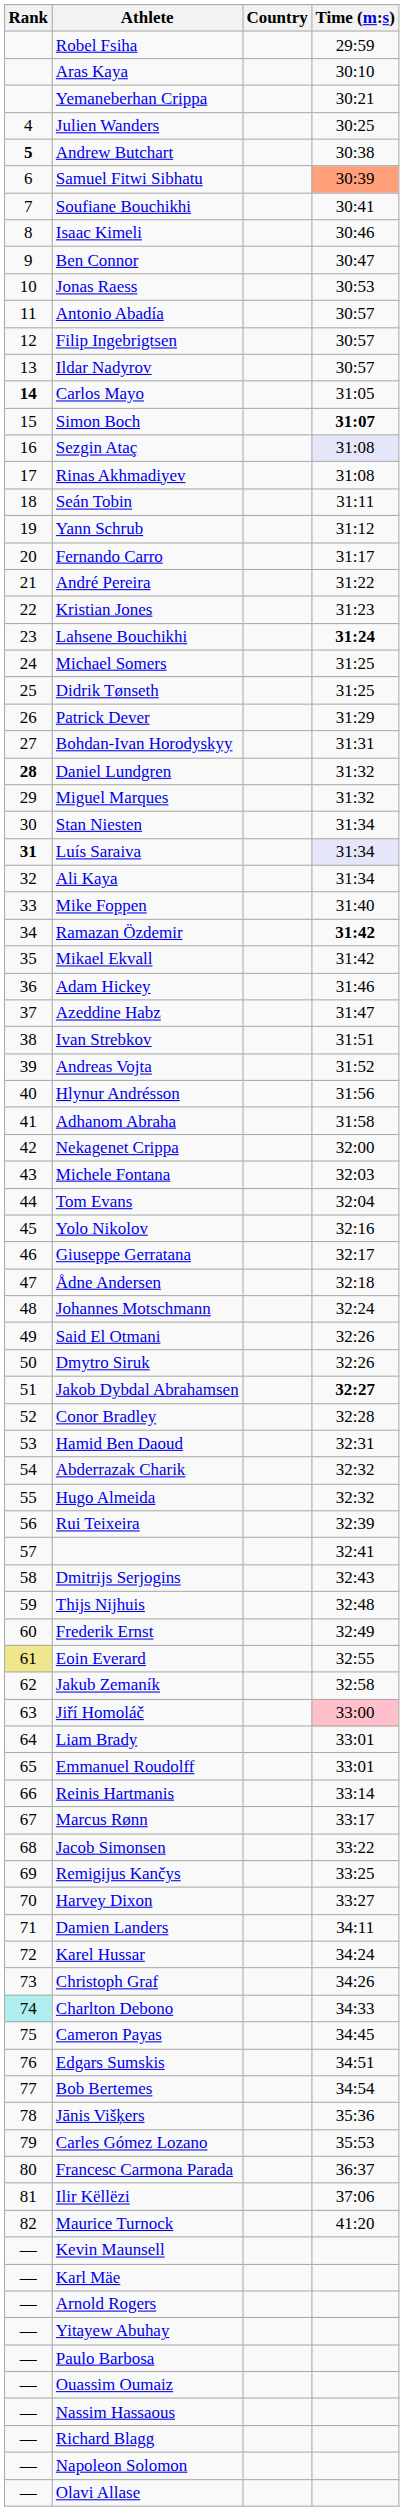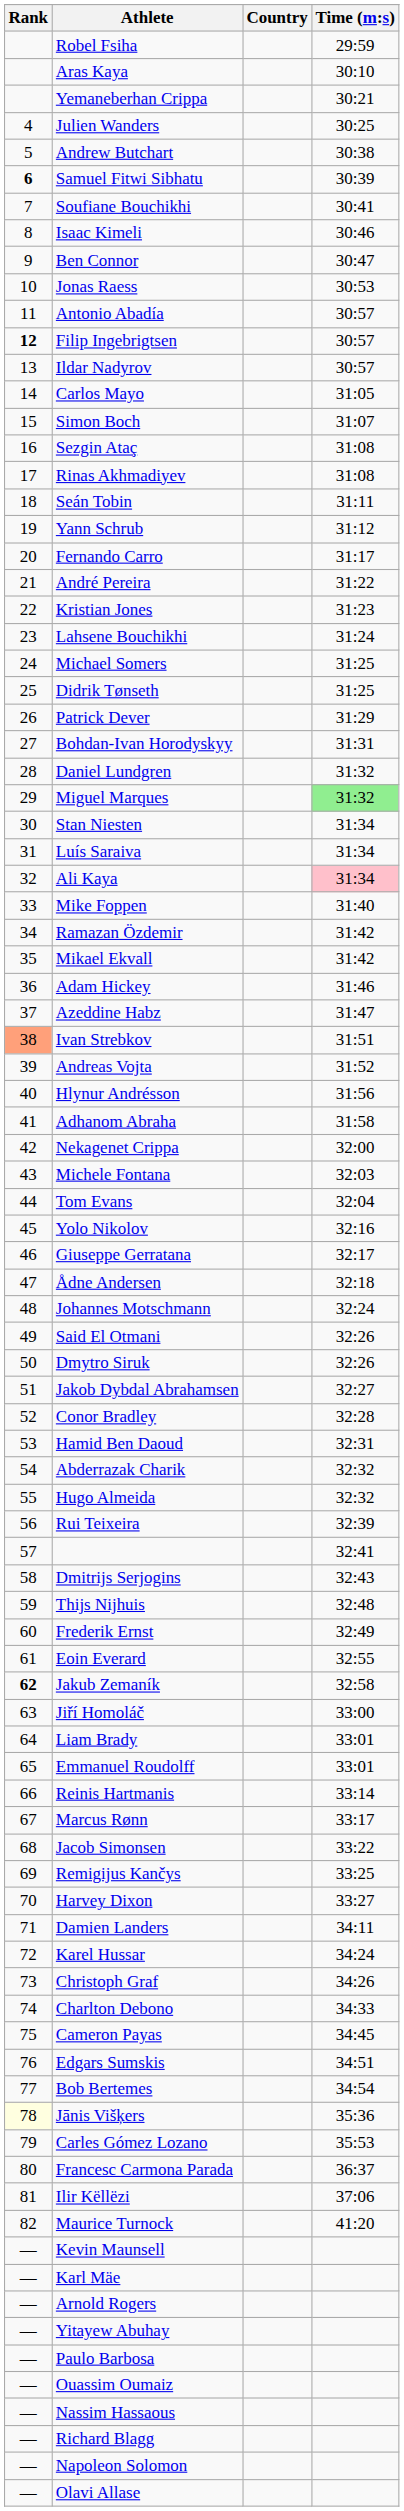(28, 152) bold -> (28, 152) normal
(28, 179) normal -> (28, 179) bold
(355, 179) lightsalmon background -> (355, 179) no background
(28, 340) normal -> (28, 340) bold
(28, 394) bold -> (28, 394) normal
(355, 421) bold -> (355, 421) normal
(355, 448) lavender background -> (355, 448) no background
(355, 636) bold -> (355, 636) normal
(28, 771) bold -> (28, 771) normal
(355, 797) no background -> (355, 797) lightgreen background
(28, 851) bold -> (28, 851) normal
(355, 851) lavender background -> (355, 851) no background
(355, 878) no background -> (355, 878) pink background
(355, 932) bold -> (355, 932) normal
(28, 1040) no background -> (28, 1040) lightsalmon background
(355, 1389) bold -> (355, 1389) normal
(28, 1658) khaki background -> (28, 1658) no background
(28, 1685) normal -> (28, 1685) bold
(355, 1712) pink background -> (355, 1712) no background
(28, 2008) paleturquoise background -> (28, 2008) no background
(28, 2115) no background -> (28, 2115) lightyellow background
